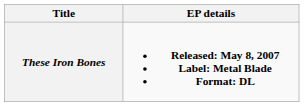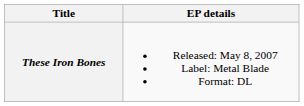(211, 68) bold -> (211, 68) normal
